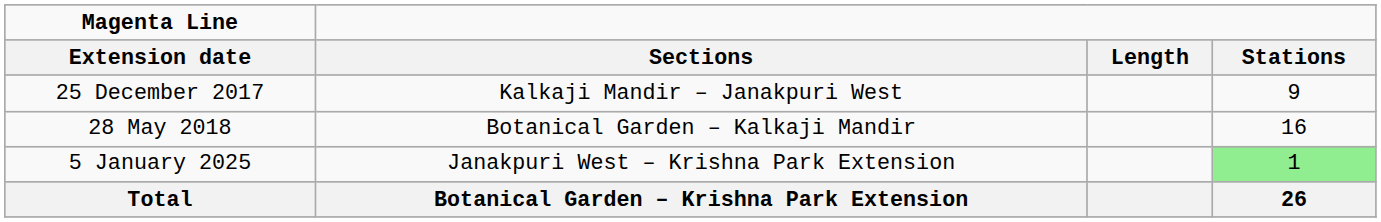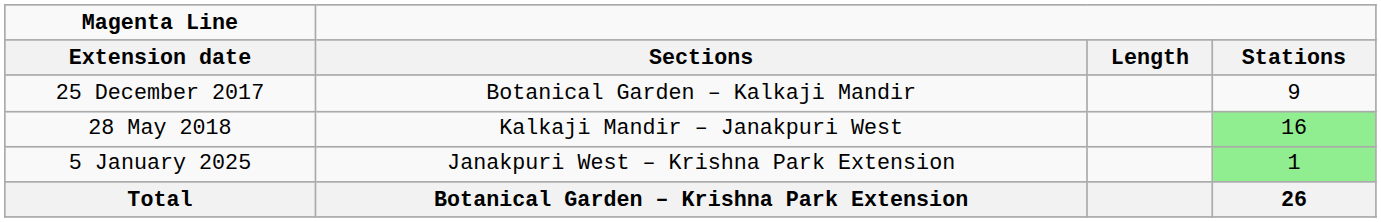(701, 93) Kalkaji Mandir – Janakpuri West -> (701, 93) Botanical Garden – Kalkaji Mandir
(701, 129) Botanical Garden – Kalkaji Mandir -> (701, 129) Kalkaji Mandir – Janakpuri West
(1294, 129) no background -> (1294, 129) lightgreen background
